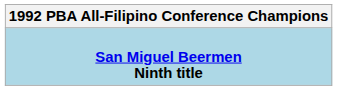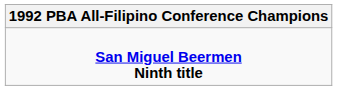(169, 65) lightblue background -> (169, 65) no background
